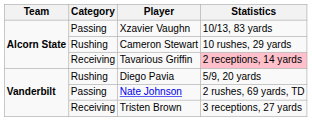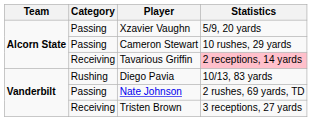(238, 28) 10/13, 83 yards -> (232, 28) 5/9, 20 yards
(89, 44) Rushing -> (89, 44) Passing
(232, 76) 5/9, 20 yards -> (238, 76) 10/13, 83 yards
